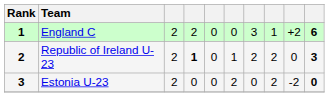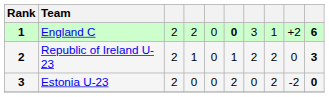(234, 32) normal -> (234, 32) bold
(194, 57) bold -> (194, 57) normal
